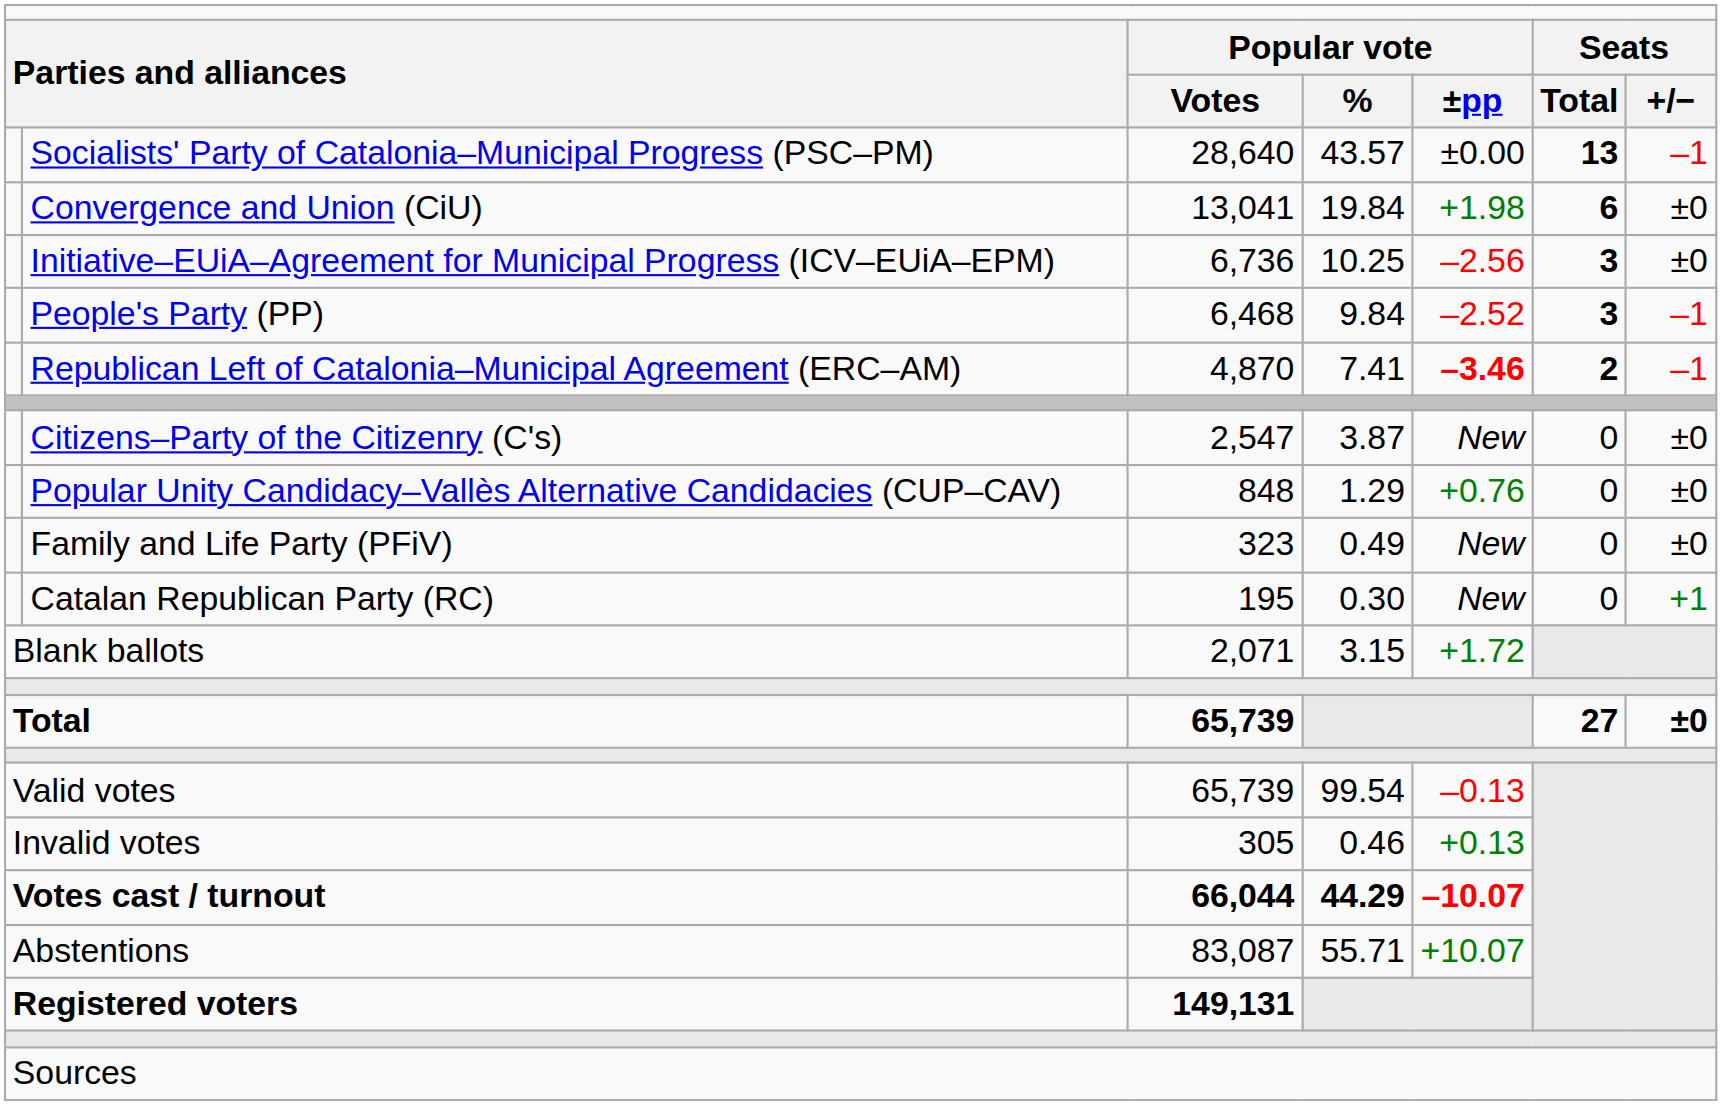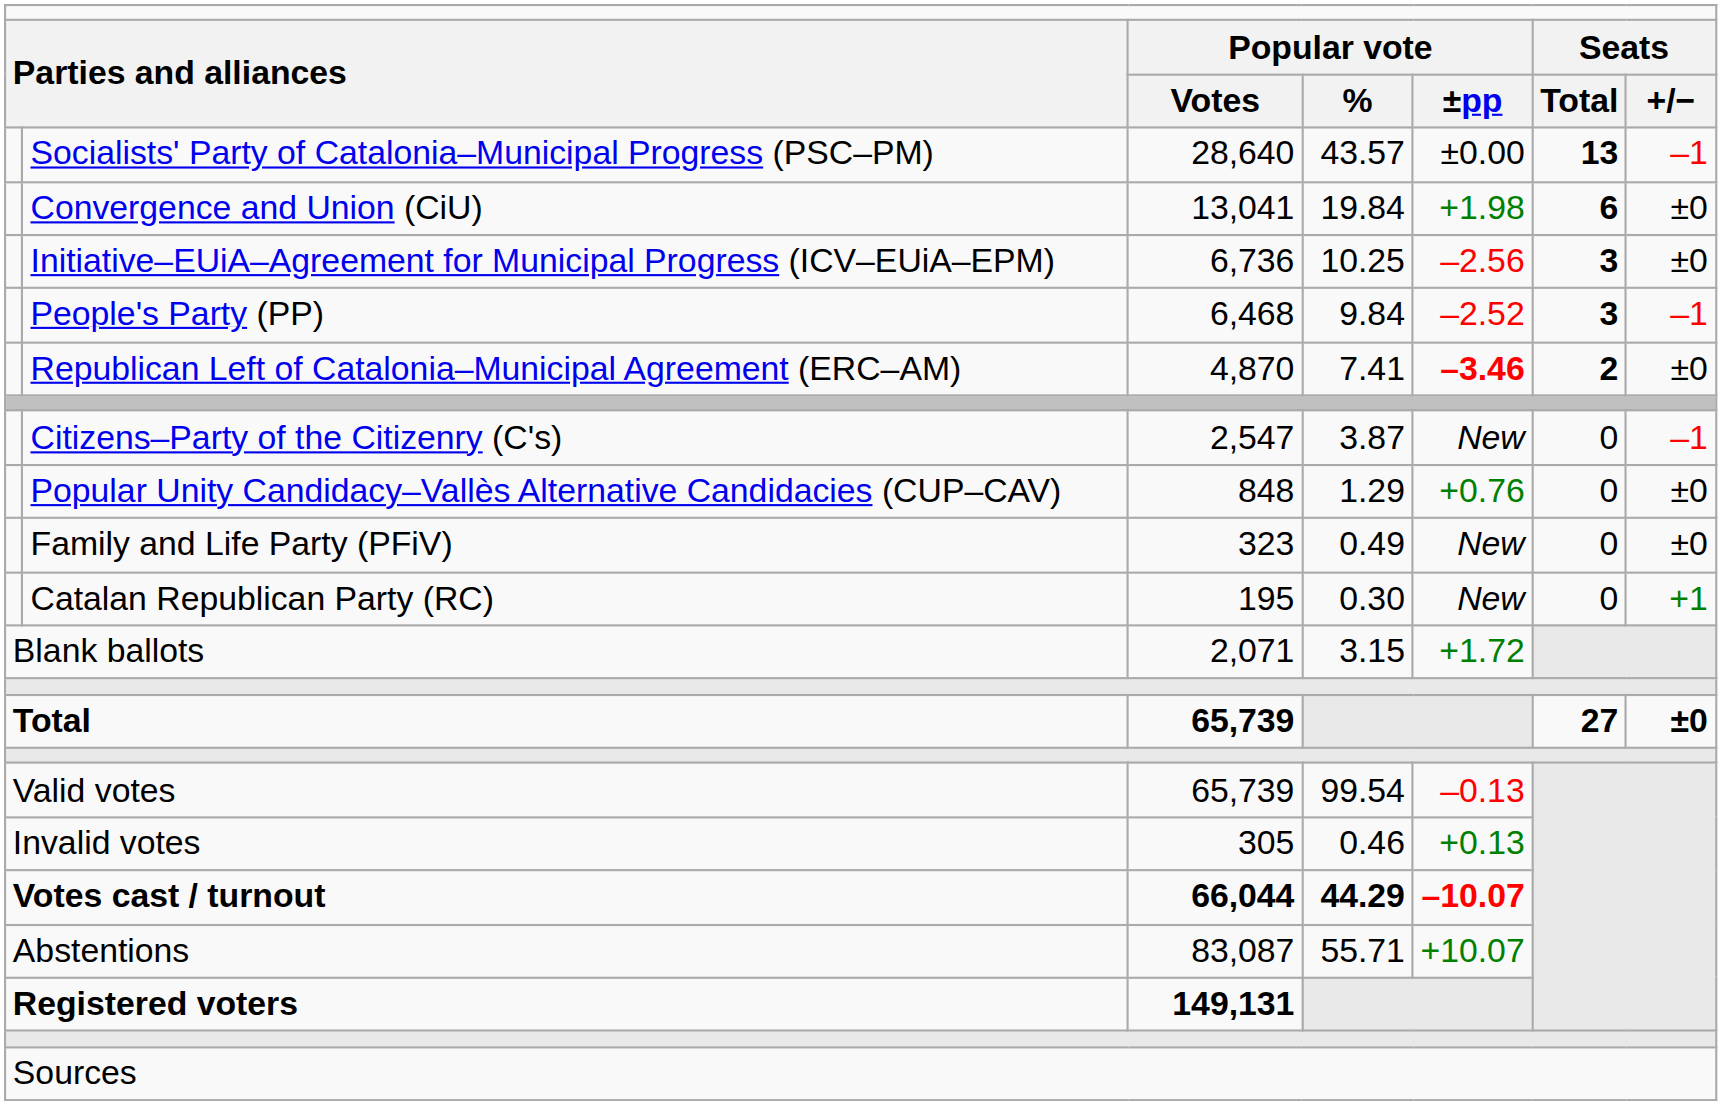(1689, 368) –1 -> (1689, 368) ±0
(1689, 437) ±0 -> (1689, 437) –1
